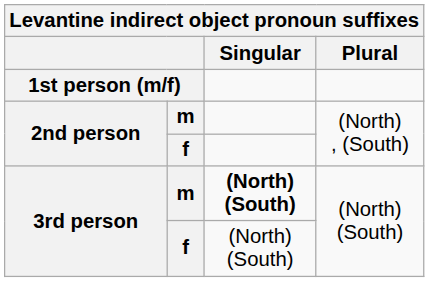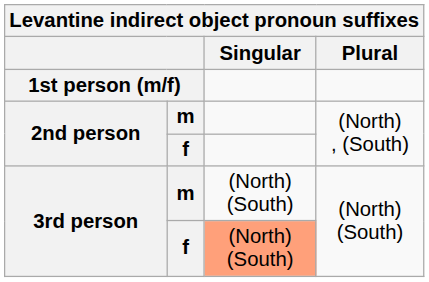(260, 193) bold -> (260, 193) normal
(260, 248) no background -> (260, 248) lightsalmon background
